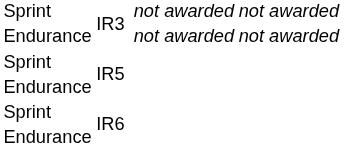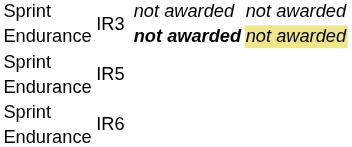(184, 36) normal -> (187, 36) bold
(289, 36) no background -> (296, 36) khaki background
